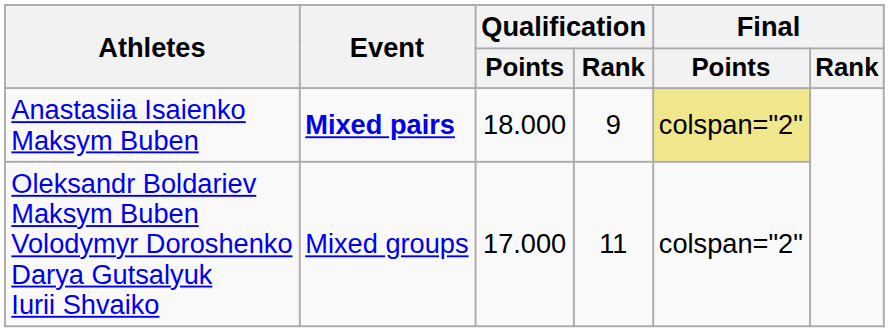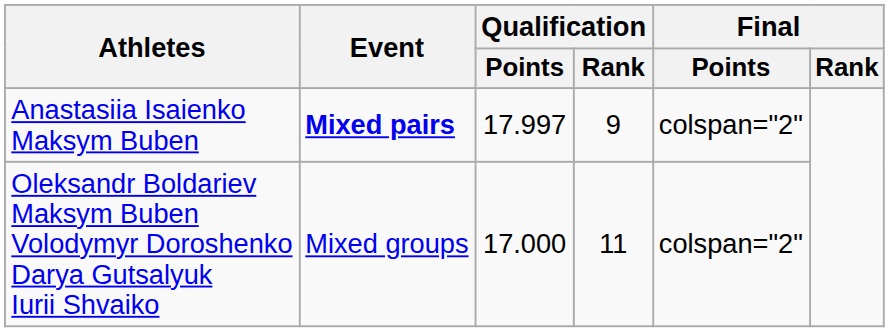(525, 126) 18.000 -> (525, 126) 17.997
(731, 126) khaki background -> (731, 126) no background
